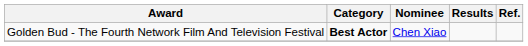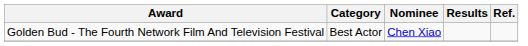(358, 31) bold -> (356, 31) normal
